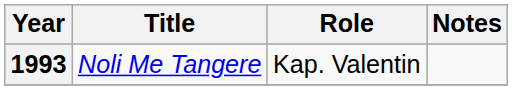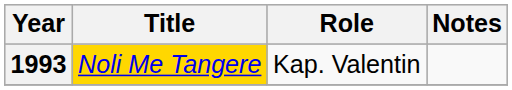(170, 64) no background -> (170, 64) gold background
